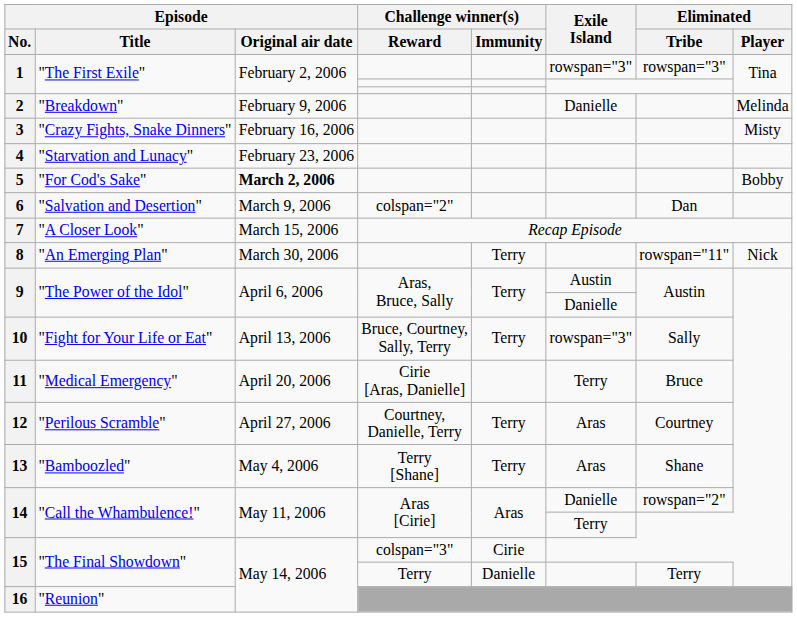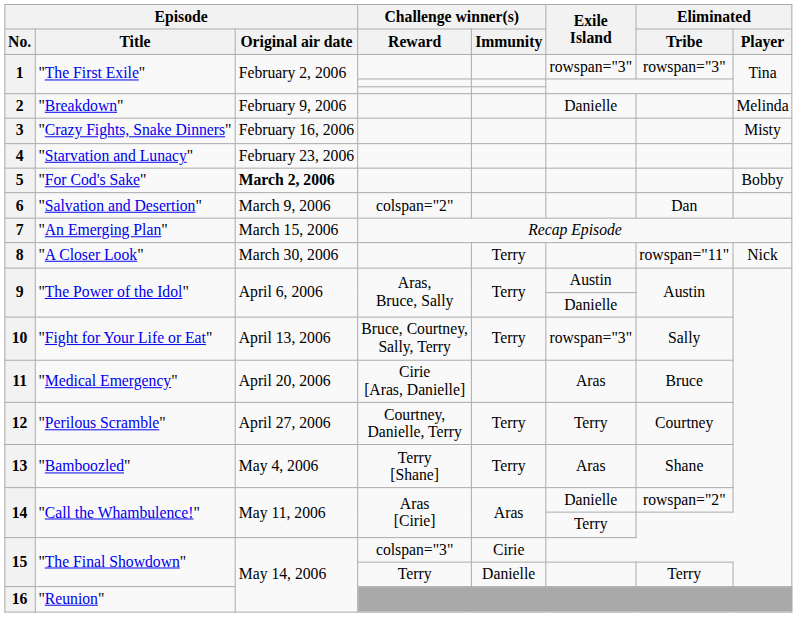(91, 230) "A Closer Look" -> (103, 230) "An Emerging Plan"
(103, 255) "An Emerging Plan" -> (91, 255) "A Closer Look"
(591, 381) Terry -> (591, 381) Aras
(591, 423) Aras -> (591, 423) Terry
